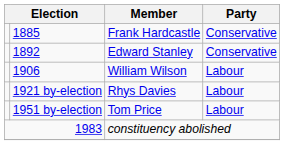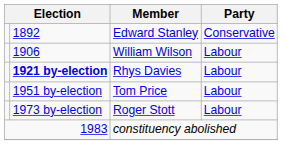- row: (154, 33)
(57, 91) normal -> (60, 71) bold
+ row: (144, 110)
